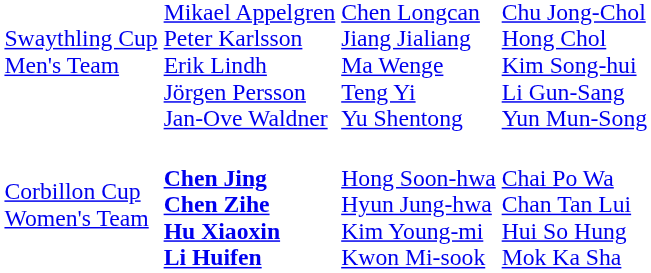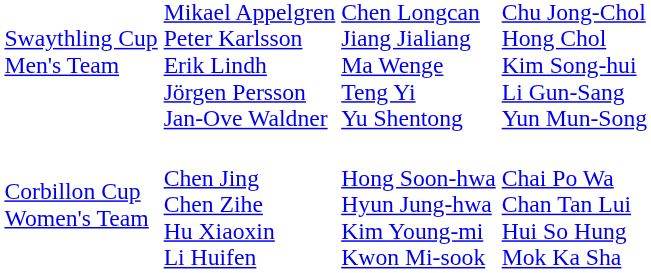(222, 217) bold -> (219, 217) normal
